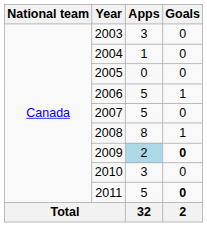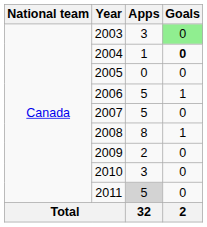(183, 34) no background -> (183, 34) lightgreen background
(183, 53) normal -> (183, 53) bold
(144, 152) lightblue background -> (144, 152) no background
(183, 152) bold -> (183, 152) normal
(144, 192) no background -> (144, 192) lightgrey background
(183, 192) bold -> (183, 192) normal
